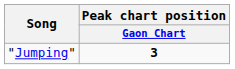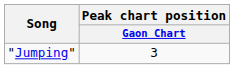(154, 53) bold -> (154, 53) normal
